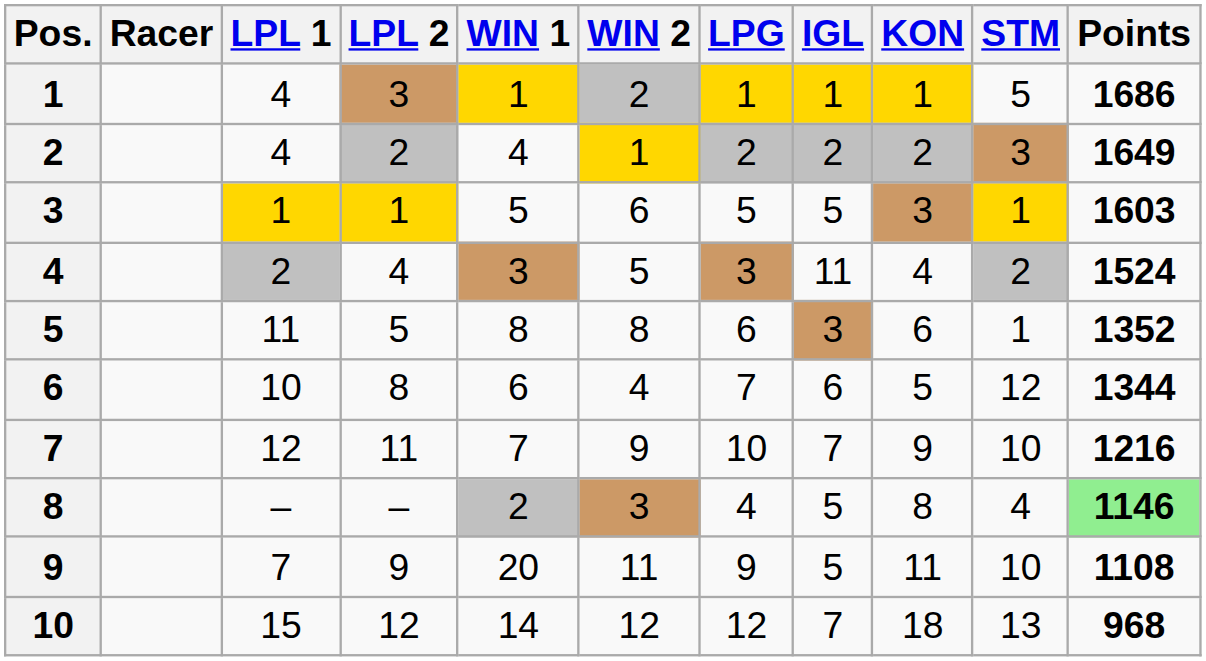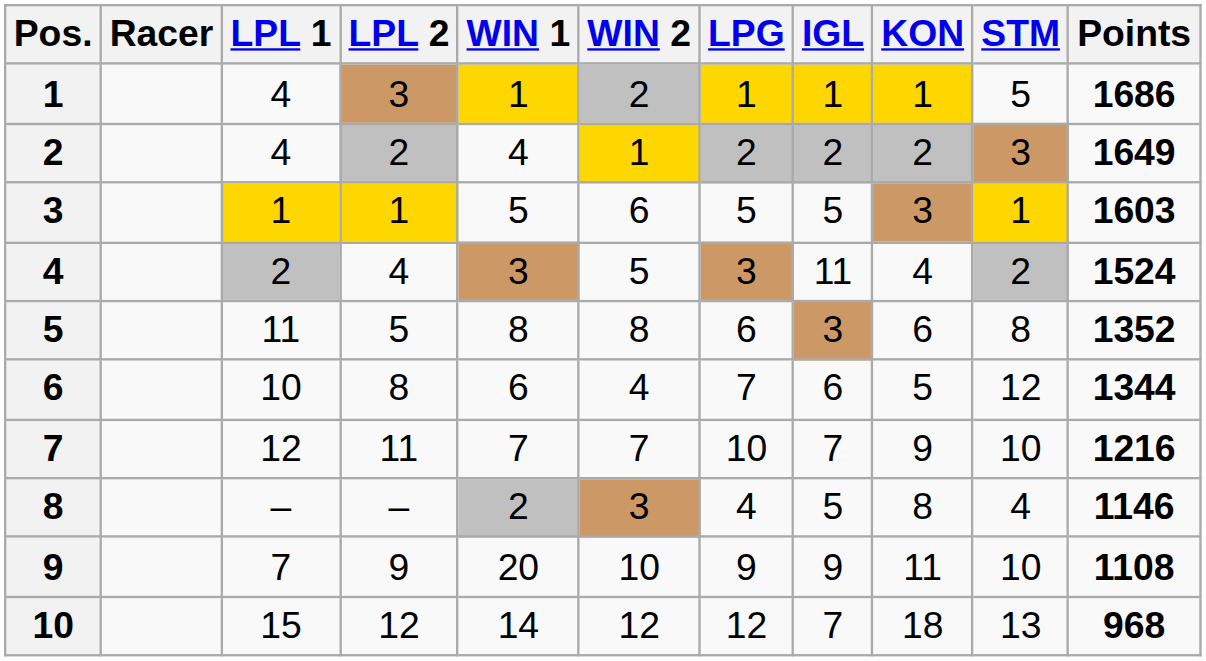(1021, 329) 1 -> (1021, 329) 8
(639, 447) 9 -> (639, 447) 7
(1134, 507) lightgreen background -> (1134, 507) no background
(639, 566) 11 -> (639, 566) 10
(833, 566) 5 -> (833, 566) 9
